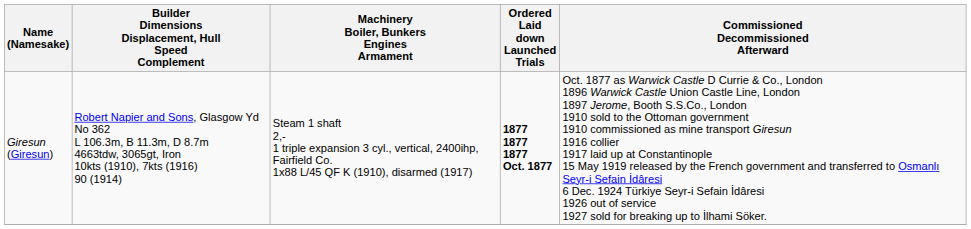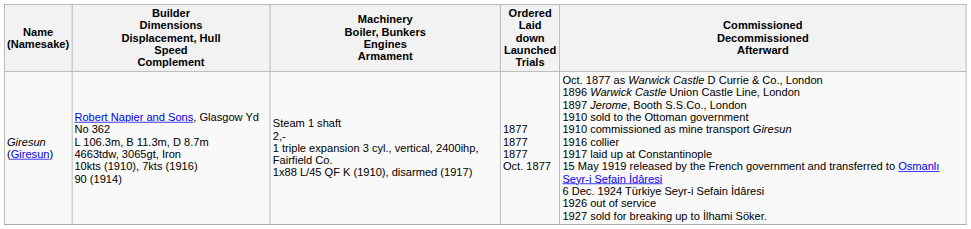(528, 148) bold -> (527, 148) normal
